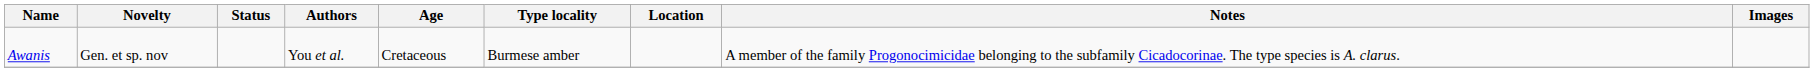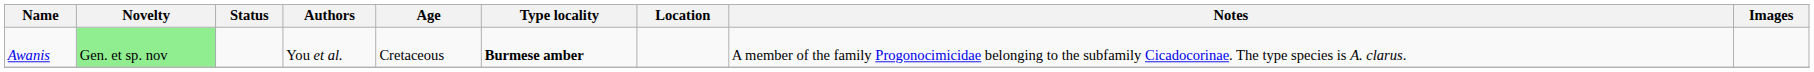(124, 55) no background -> (124, 55) lightgreen background
(533, 55) normal -> (534, 55) bold
